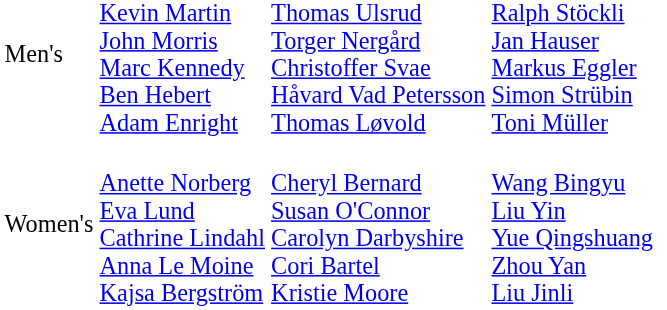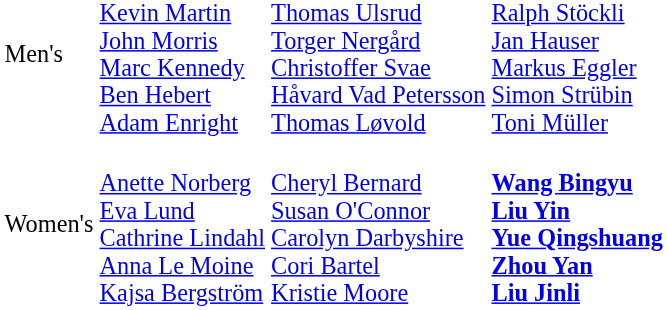(572, 238) normal -> (577, 238) bold
